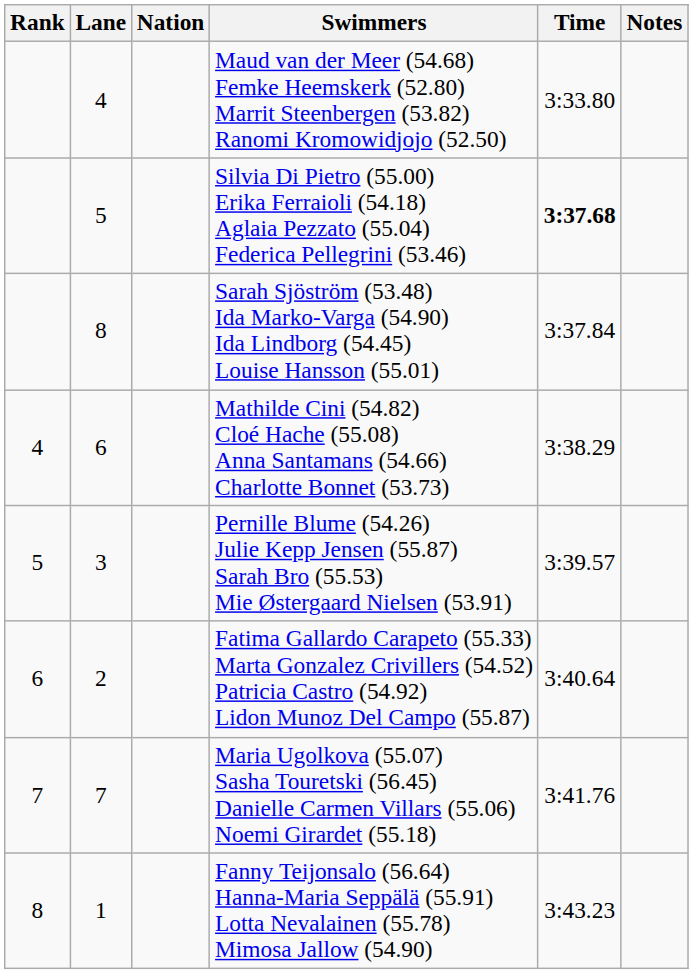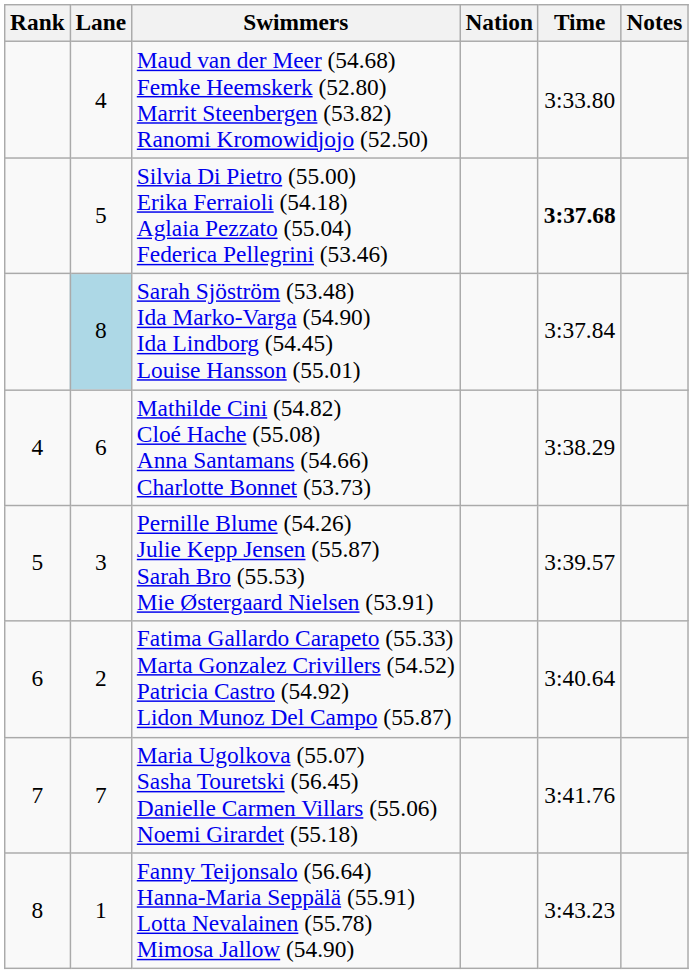columns swapped: (171, 23) <-> (374, 23)
(101, 331) no background -> (101, 331) lightblue background
